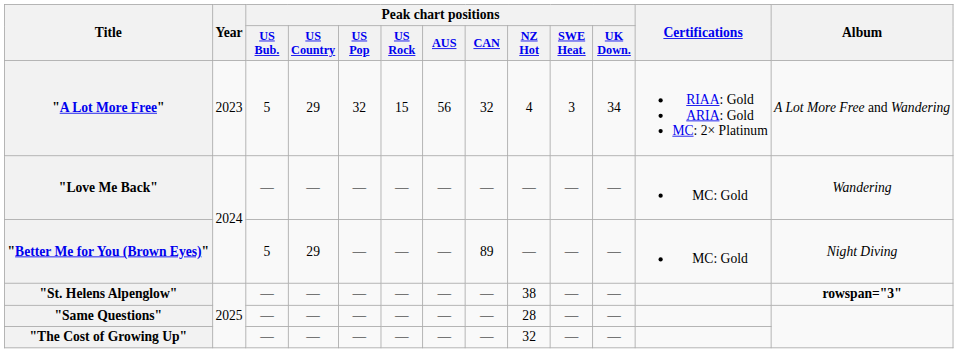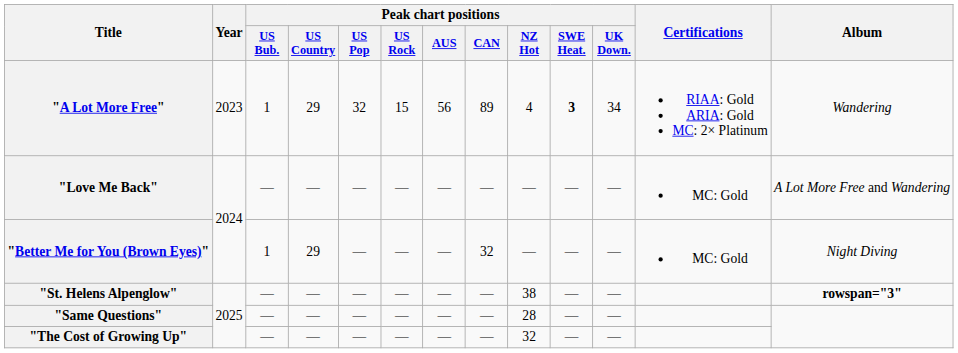(267, 108) 5 -> (267, 108) 1
(487, 108) 32 -> (487, 108) 89
(572, 108) normal -> (572, 108) bold
(862, 108) A Lot More Free and Wandering -> (862, 108) Wandering
(862, 187) Wandering -> (862, 187) A Lot More Free and Wandering
(267, 251) 5 -> (267, 251) 1
(487, 251) 89 -> (487, 251) 32
